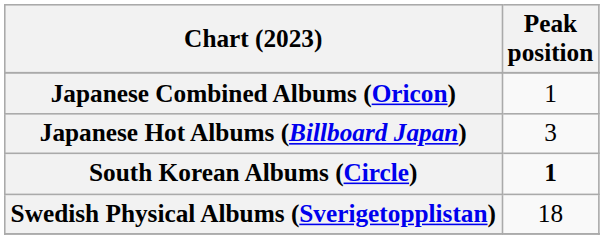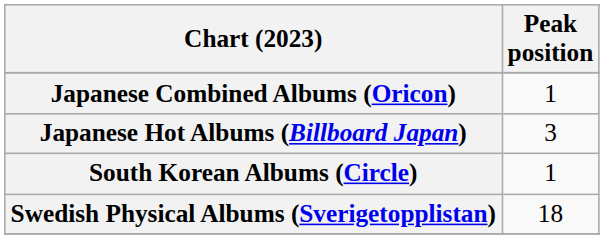(550, 173) bold -> (550, 173) normal
